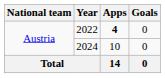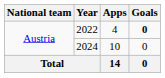(115, 30) bold -> (115, 30) normal
(145, 30) normal -> (145, 30) bold
